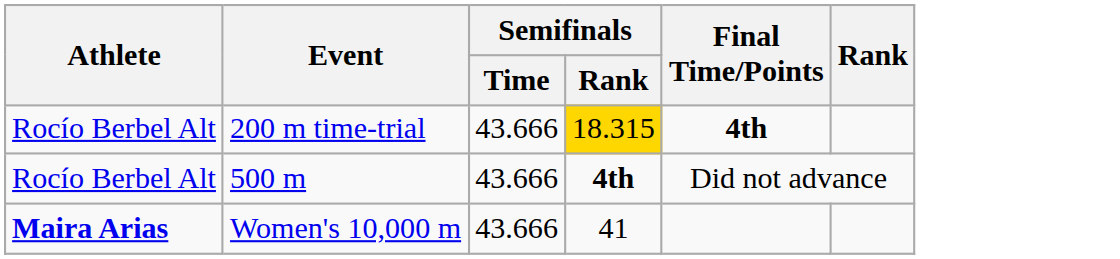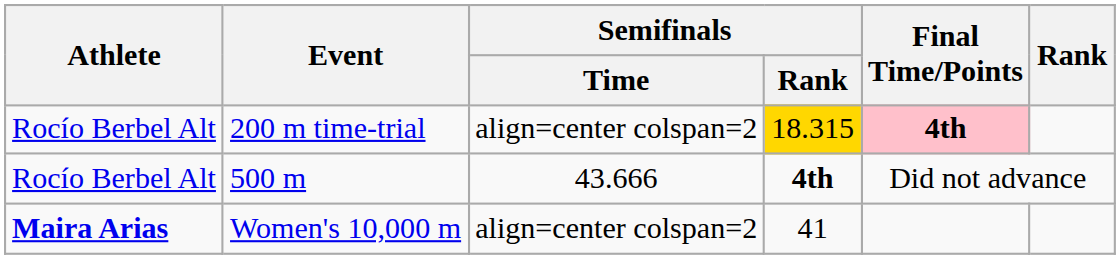(517, 128) 43.666 -> (616, 128) align=center colspan=2
(746, 128) no background -> (946, 128) pink background
(517, 228) 43.666 -> (616, 228) align=center colspan=2
